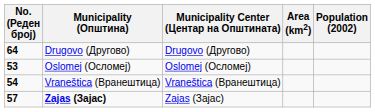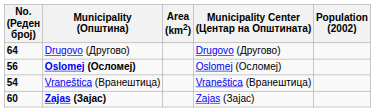columns swapped: (223, 23) <-> (298, 23)
(12, 67) 53 -> (12, 67) 56
(88, 67) normal -> (90, 67) bold
(12, 99) 57 -> (12, 99) 60
